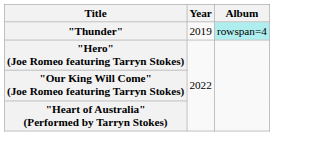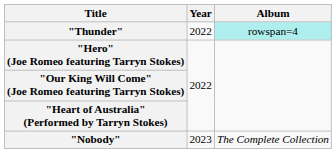(201, 31) 2019 -> (201, 31) 2022
+ row: (96, 139)
